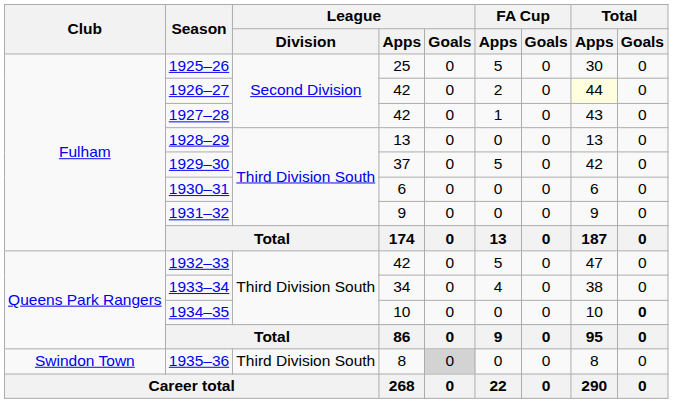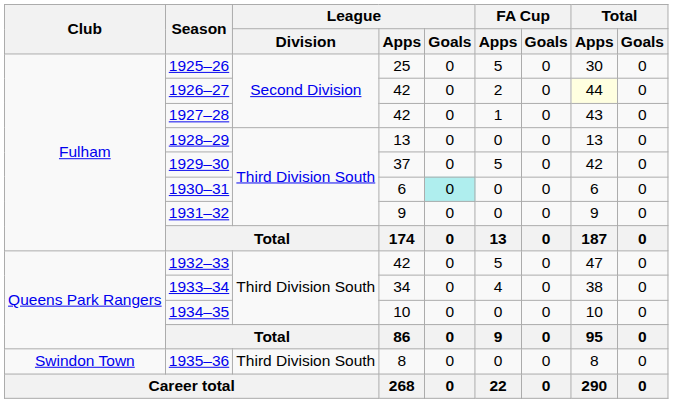(450, 189) no background -> (450, 189) paleturquoise background
(642, 312) bold -> (642, 312) normal
(450, 361) lightgrey background -> (450, 361) no background
